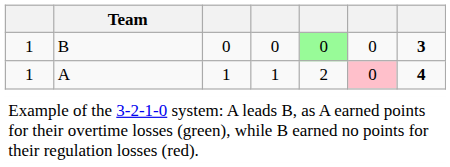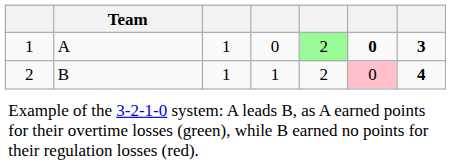(63, 46) B -> (64, 46) A
(226, 46) 0 -> (226, 46) 1
(324, 46) 0 -> (324, 46) 2
(372, 46) normal -> (372, 46) bold
(29, 74) 1 -> (29, 74) 2
(64, 74) A -> (63, 74) B
